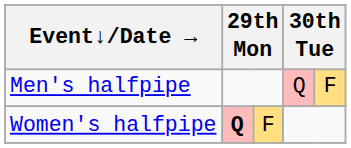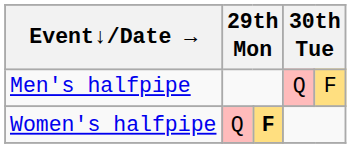(237, 125) bold -> (237, 125) normal
(268, 125) normal -> (268, 125) bold
